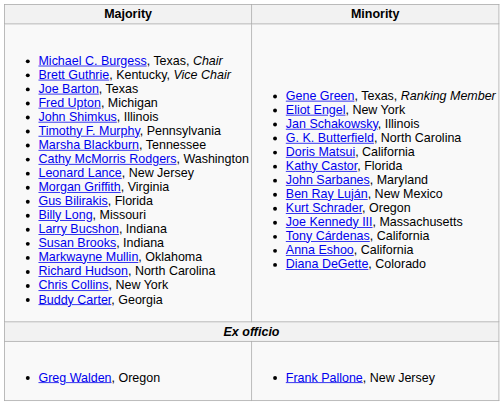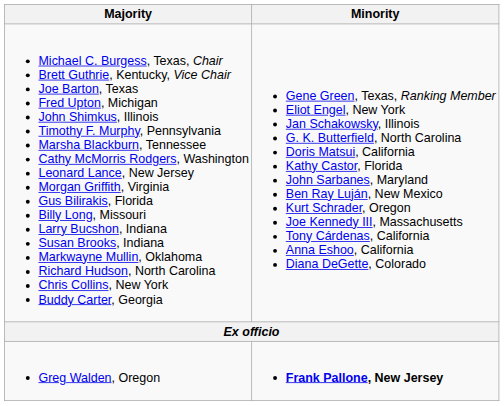(375, 378) normal -> (375, 378) bold
